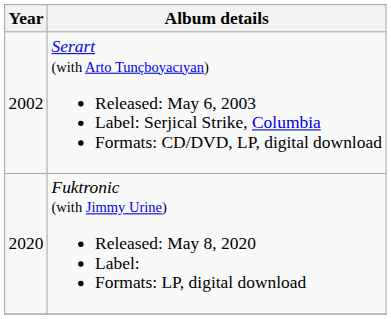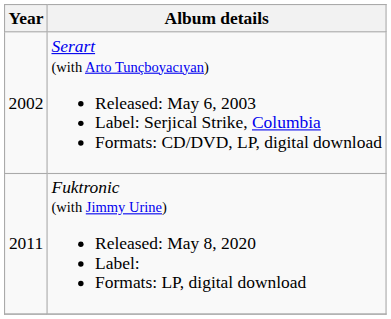(26, 243) 2020 -> (26, 243) 2011
